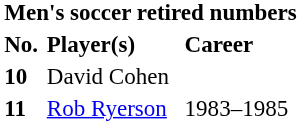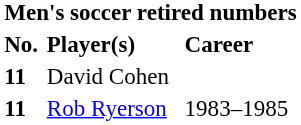(16, 76) 10 -> (15, 76) 11
